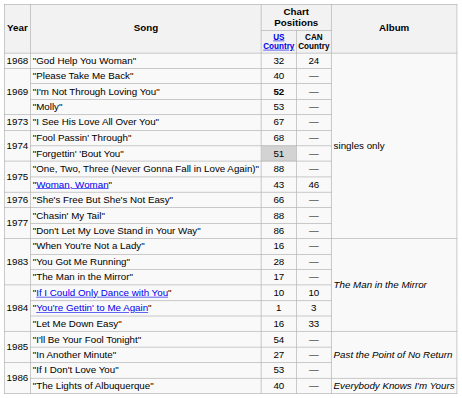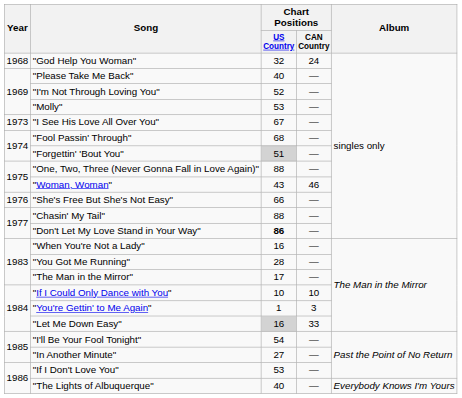(279, 91) bold -> (279, 91) normal
(279, 231) normal -> (279, 231) bold
(279, 323) no background -> (279, 323) lightgrey background
